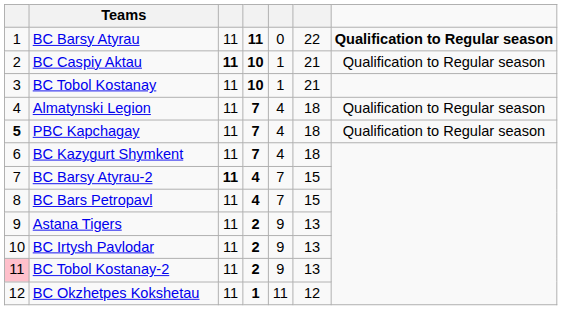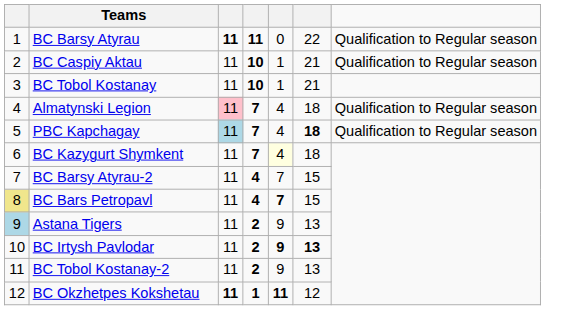(231, 39) normal -> (231, 39) bold
(444, 39) bold -> (436, 39) normal
(231, 62) bold -> (231, 62) normal
(231, 108) no background -> (231, 108) pink background
(17, 131) bold -> (17, 131) normal
(231, 131) no background -> (231, 131) lightblue background
(312, 131) normal -> (312, 131) bold
(280, 154) no background -> (280, 154) lightyellow background
(231, 177) bold -> (231, 177) normal
(17, 200) no background -> (17, 200) khaki background
(280, 200) normal -> (280, 200) bold
(17, 223) no background -> (17, 223) lightblue background
(280, 246) normal -> (280, 246) bold
(312, 246) normal -> (312, 246) bold
(17, 270) pink background -> (17, 270) no background
(231, 293) normal -> (231, 293) bold
(280, 293) normal -> (280, 293) bold
